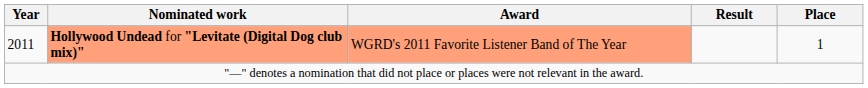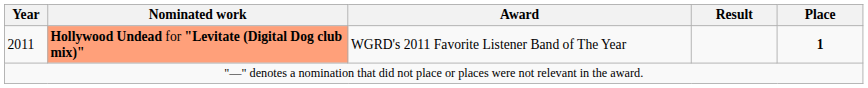(489, 44) lightsalmon background -> (489, 44) no background
(820, 44) normal -> (820, 44) bold
